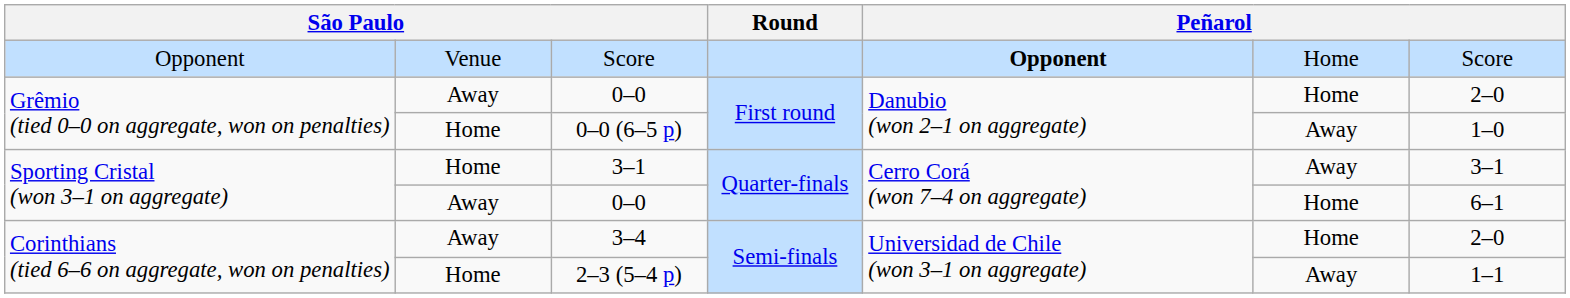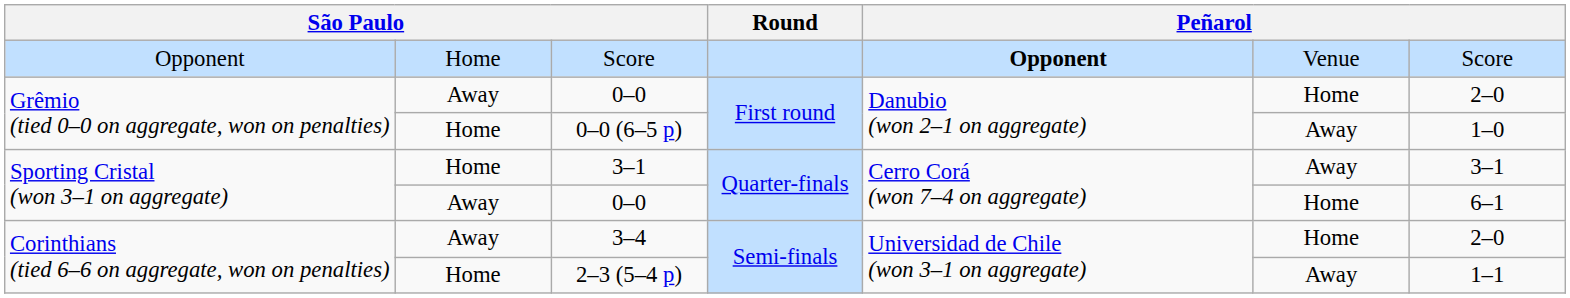(473, 58) Venue -> (473, 58) Home
(1331, 58) Home -> (1331, 58) Venue
